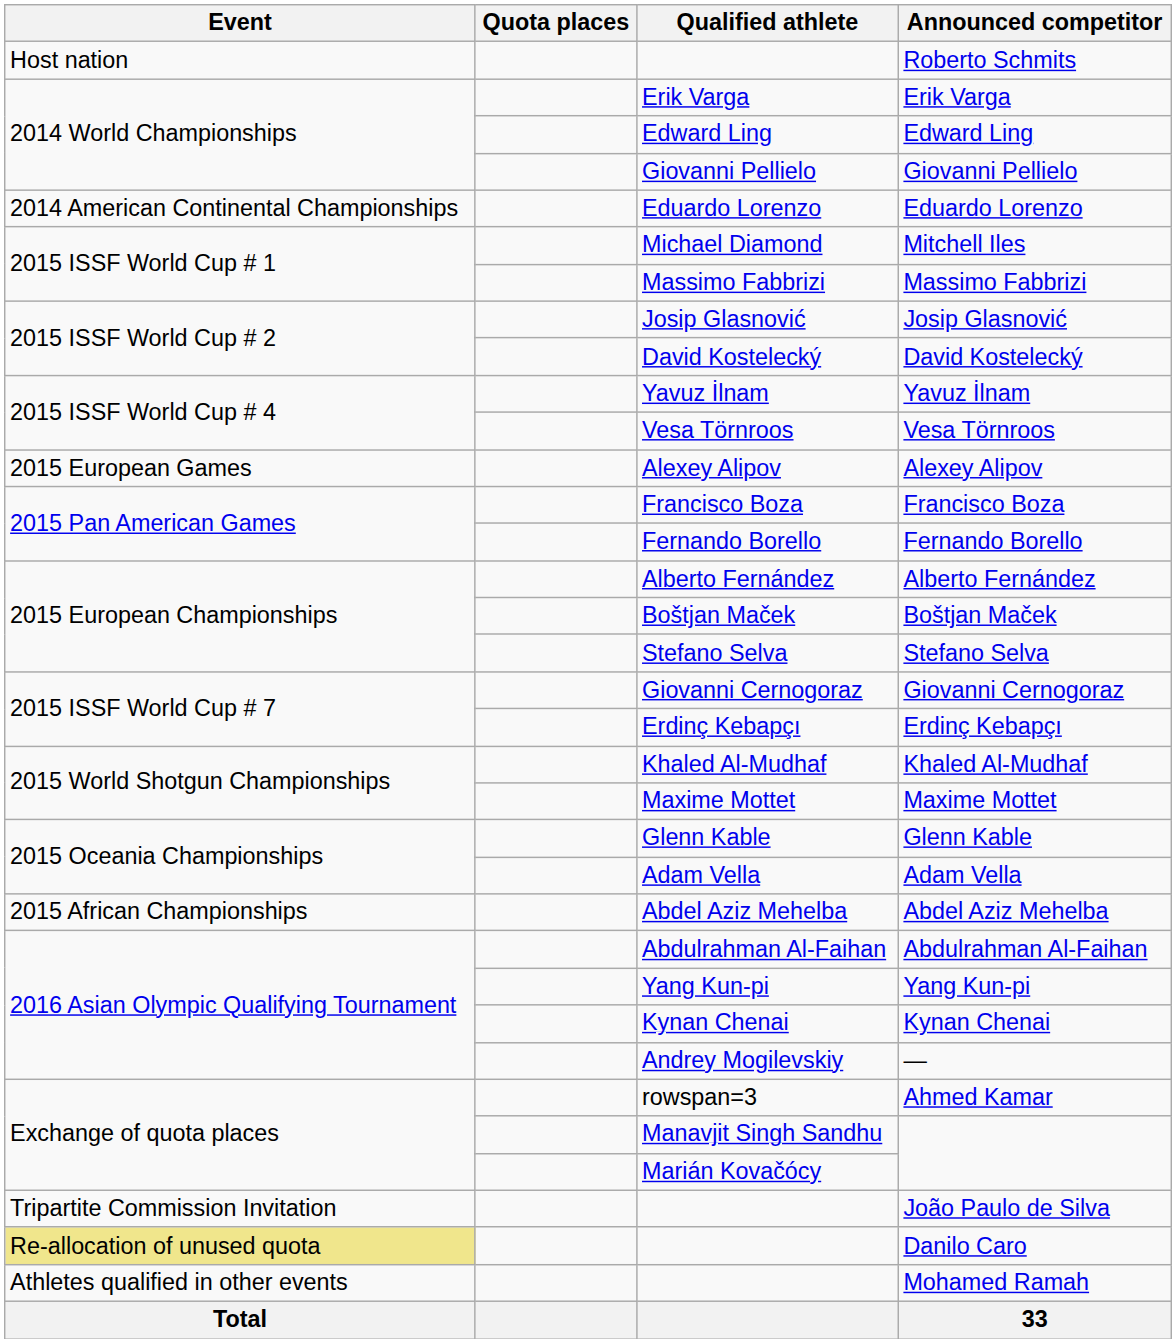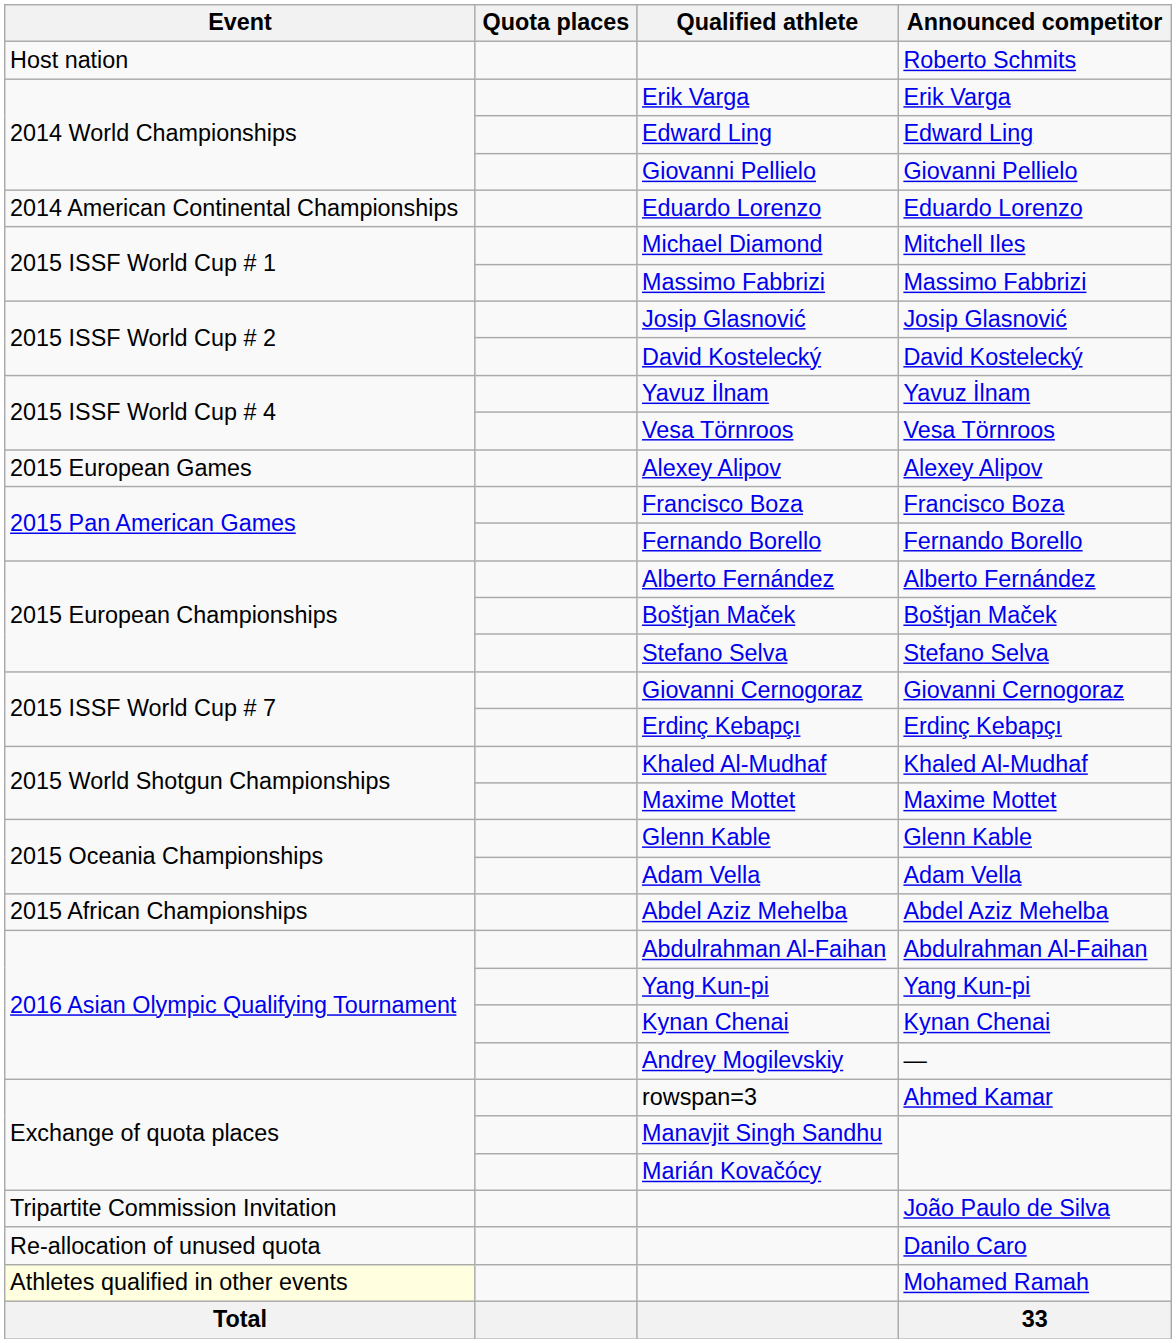(165, 1245) khaki background -> (165, 1245) no background
(179, 1282) no background -> (179, 1282) lightyellow background
